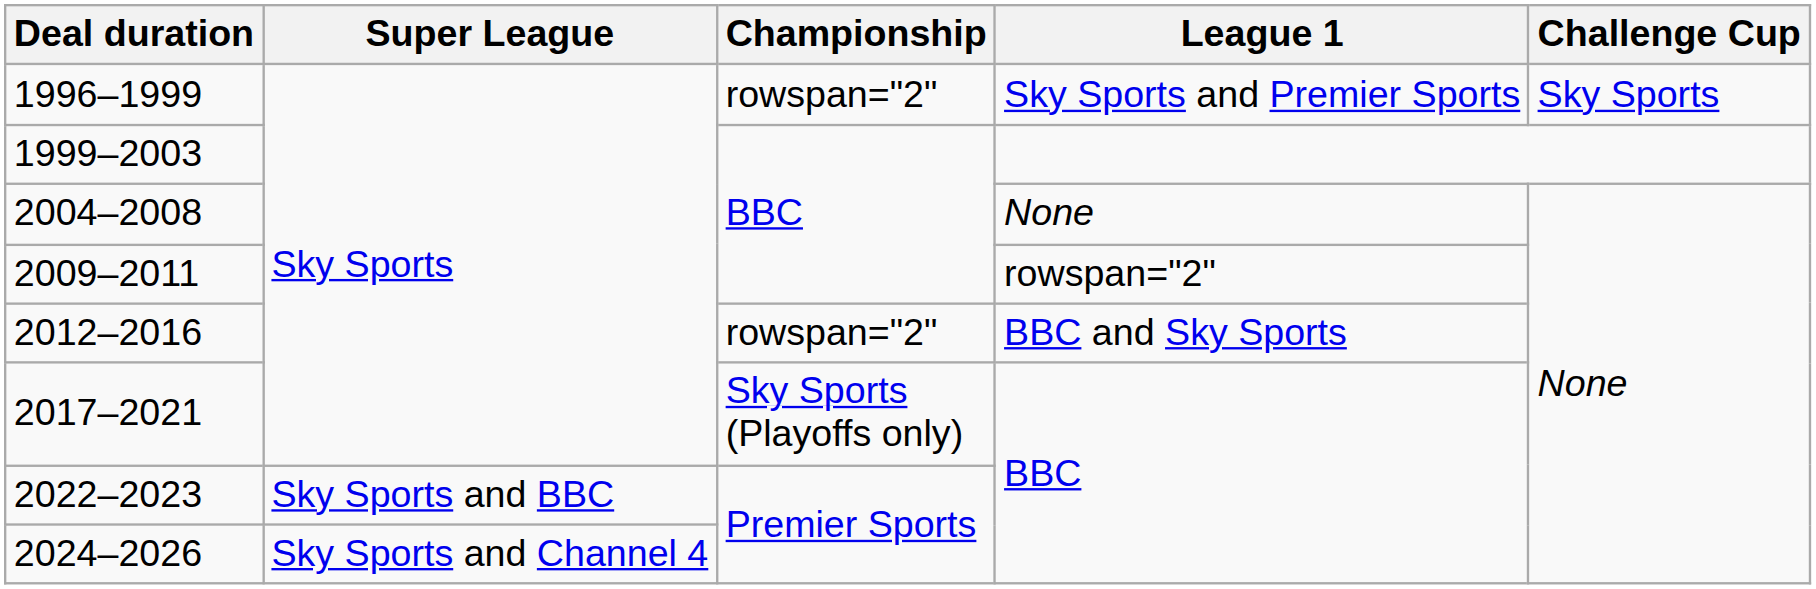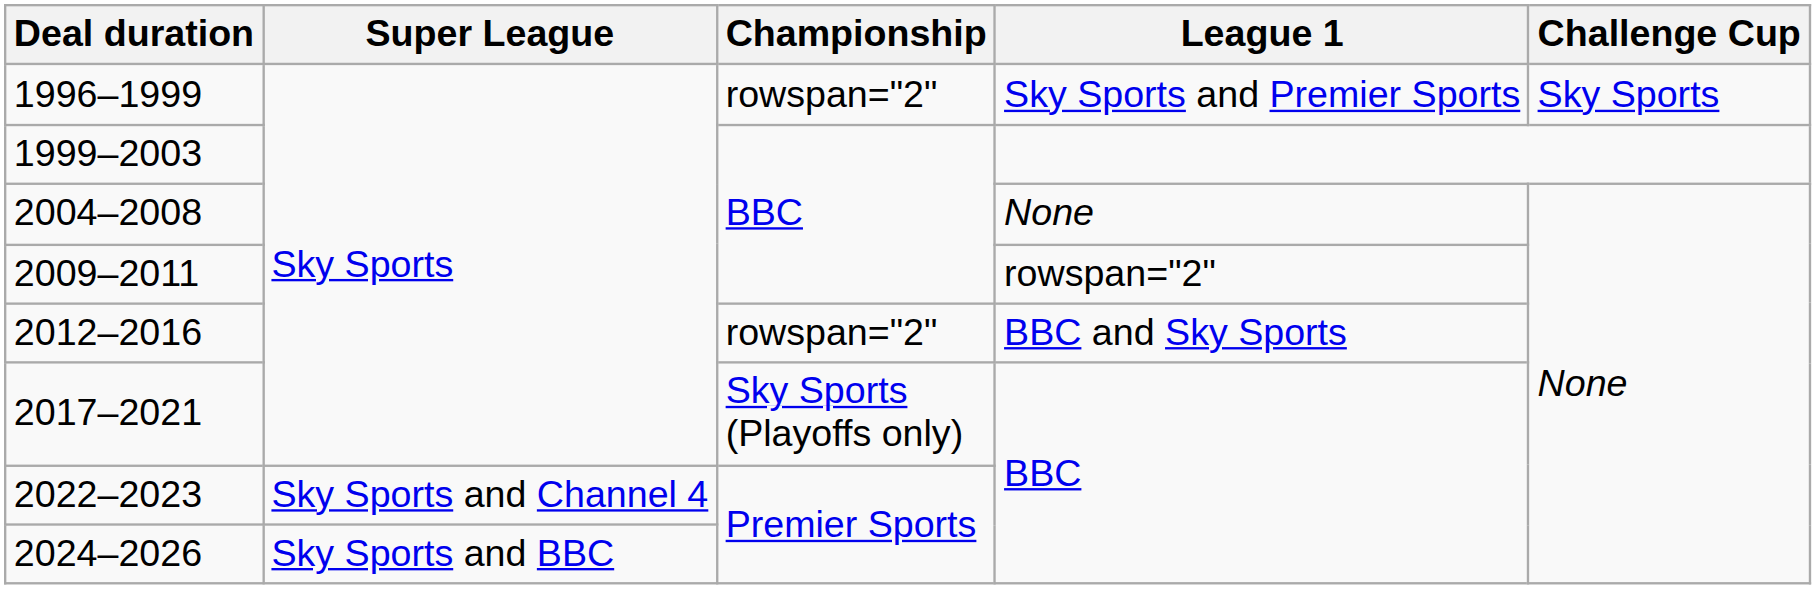(443, 494) Sky Sports and BBC -> (490, 494) Sky Sports and Channel 4
(490, 553) Sky Sports and Channel 4 -> (443, 553) Sky Sports and BBC
